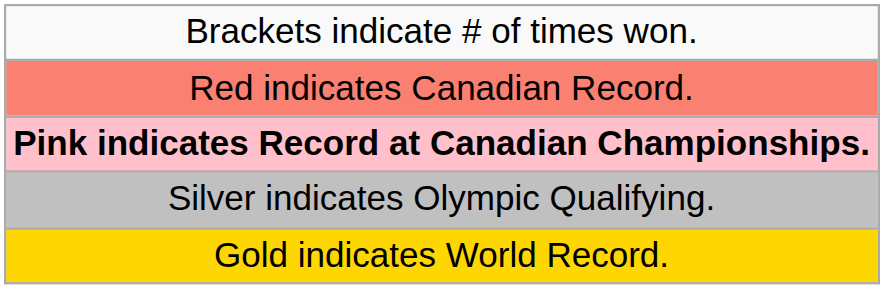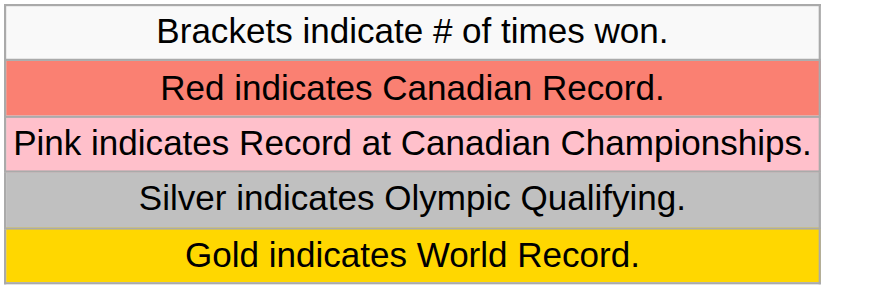(442, 143) bold -> (412, 143) normal
